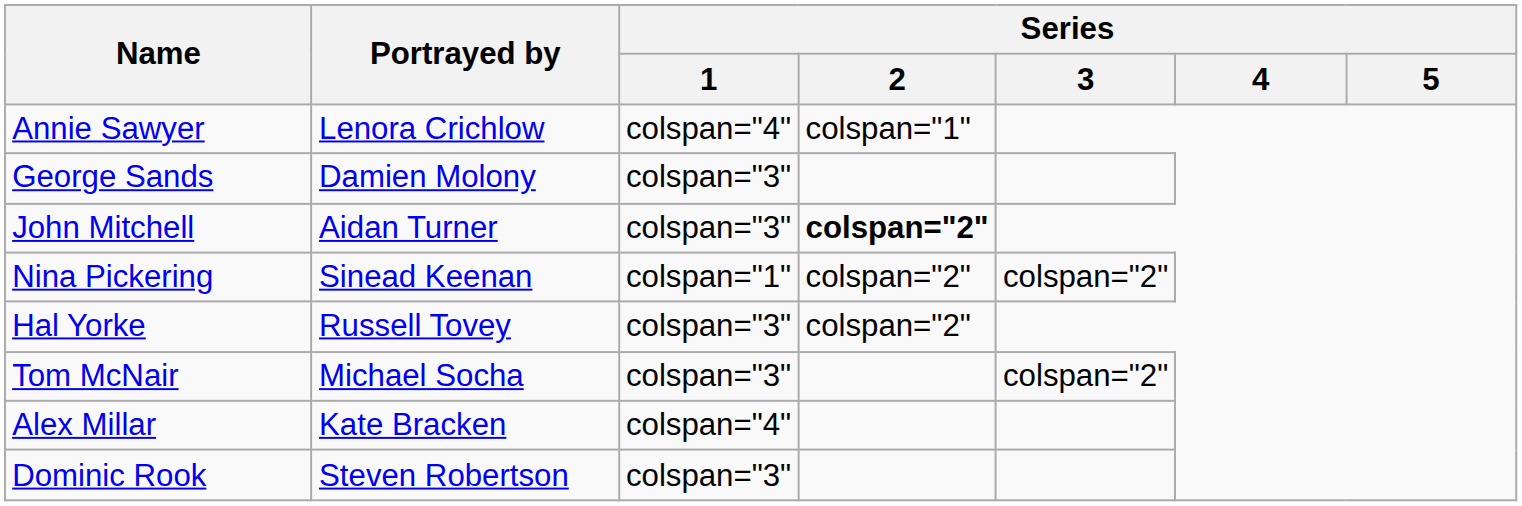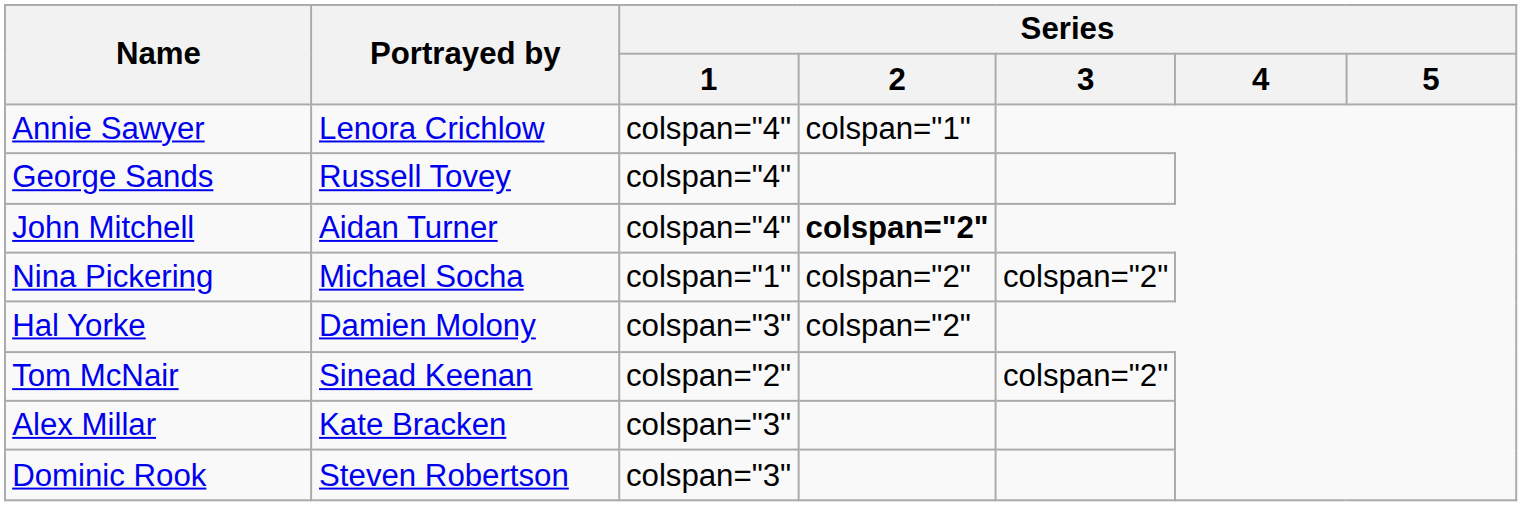(427, 177) Damien Molony -> (415, 177) Russell Tovey
(709, 177) colspan="3" -> (709, 177) colspan="4"
(709, 227) colspan="3" -> (709, 227) colspan="4"
(426, 276) Sinead Keenan -> (421, 276) Michael Socha
(415, 326) Russell Tovey -> (427, 326) Damien Molony
(421, 375) Michael Socha -> (426, 375) Sinead Keenan
(709, 375) colspan="3" -> (709, 375) colspan="2"
(709, 425) colspan="4" -> (709, 425) colspan="3"
